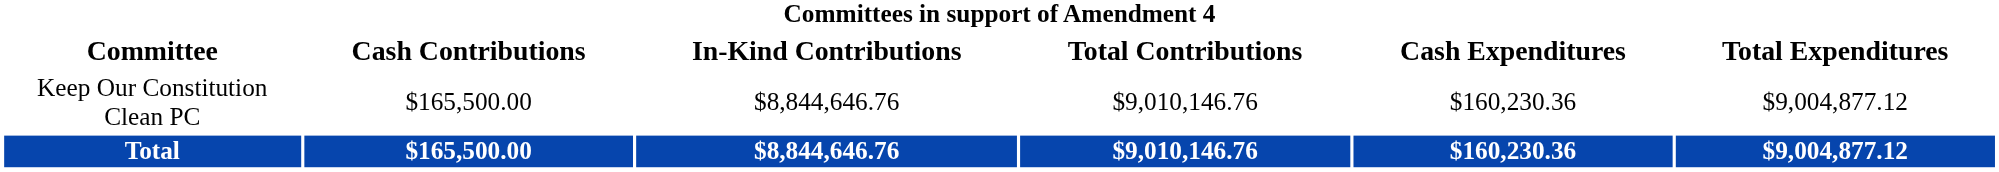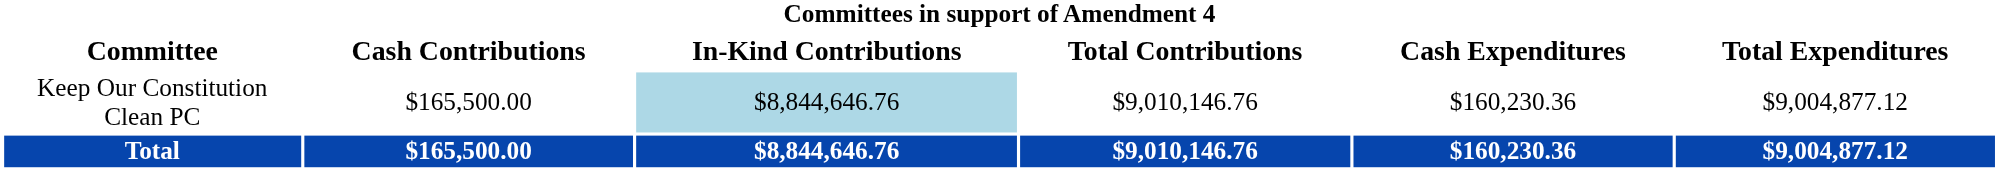(827, 102) no background -> (827, 102) lightblue background
